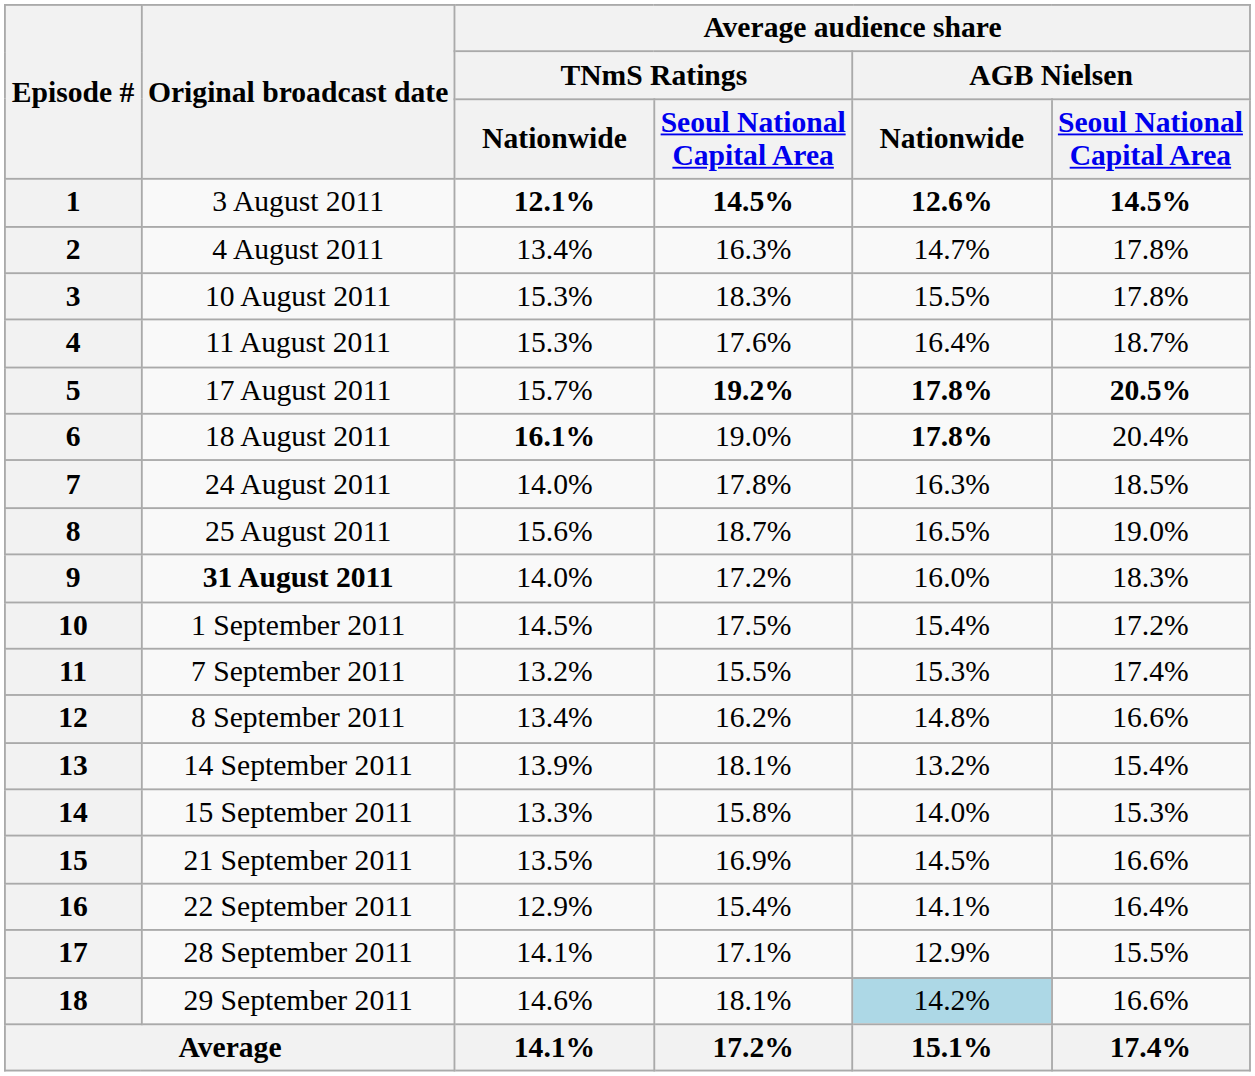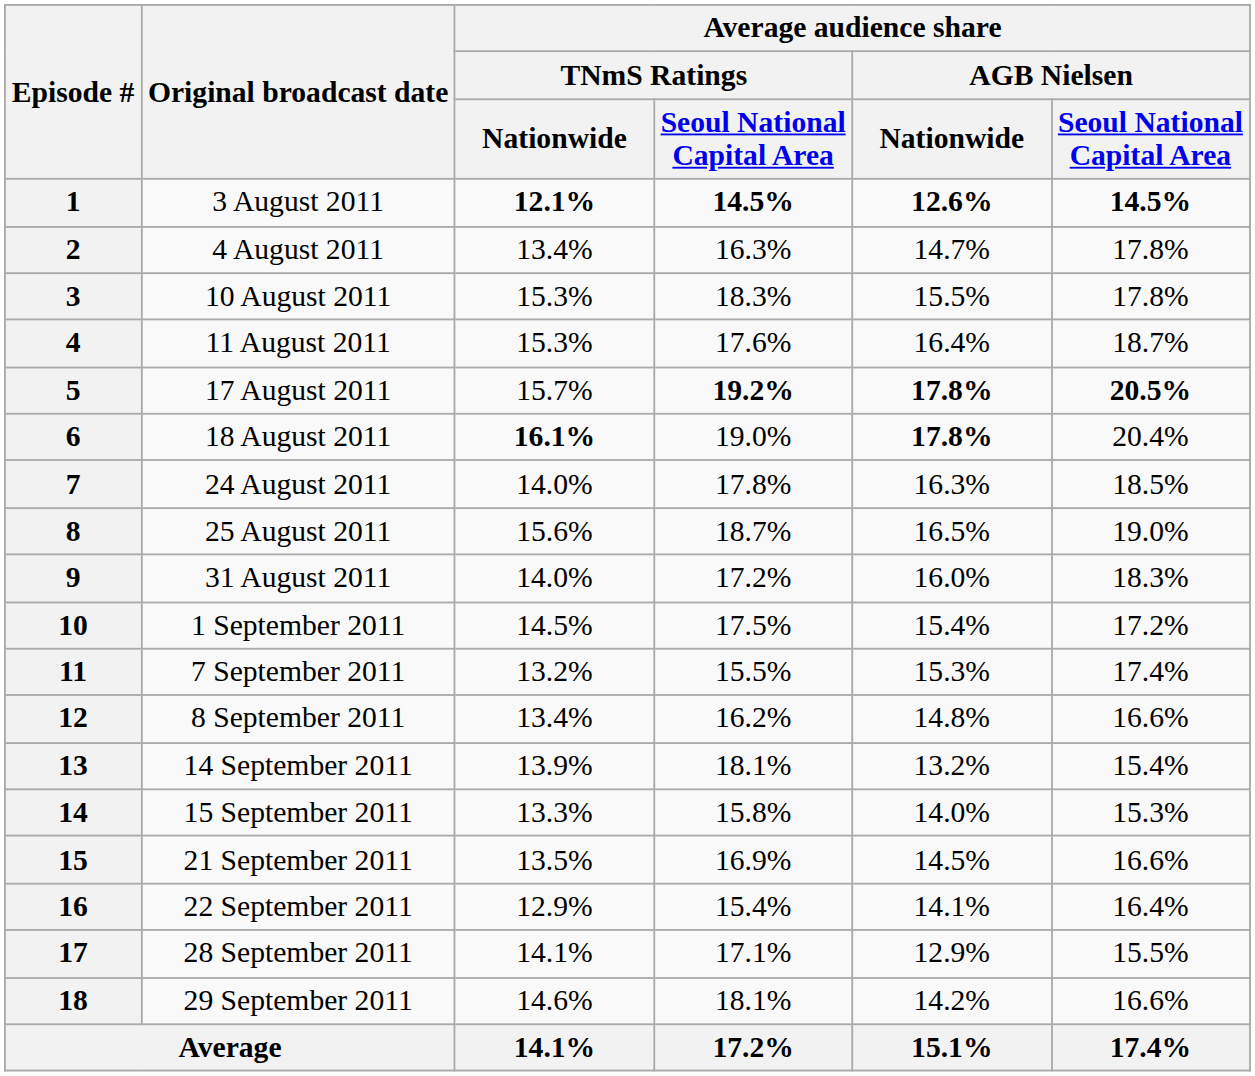(298, 577) bold -> (298, 577) normal
(952, 1000) lightblue background -> (952, 1000) no background
